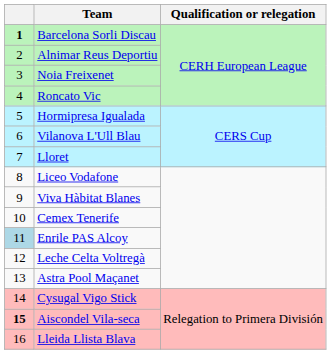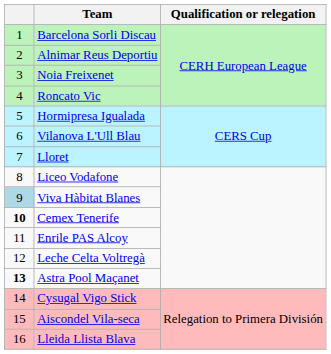(19, 34) bold -> (19, 34) normal
(19, 197) no background -> (19, 197) lightblue background
(19, 217) normal -> (19, 217) bold
(19, 237) lightblue background -> (19, 237) no background
(19, 278) normal -> (19, 278) bold
(19, 319) bold -> (19, 319) normal
